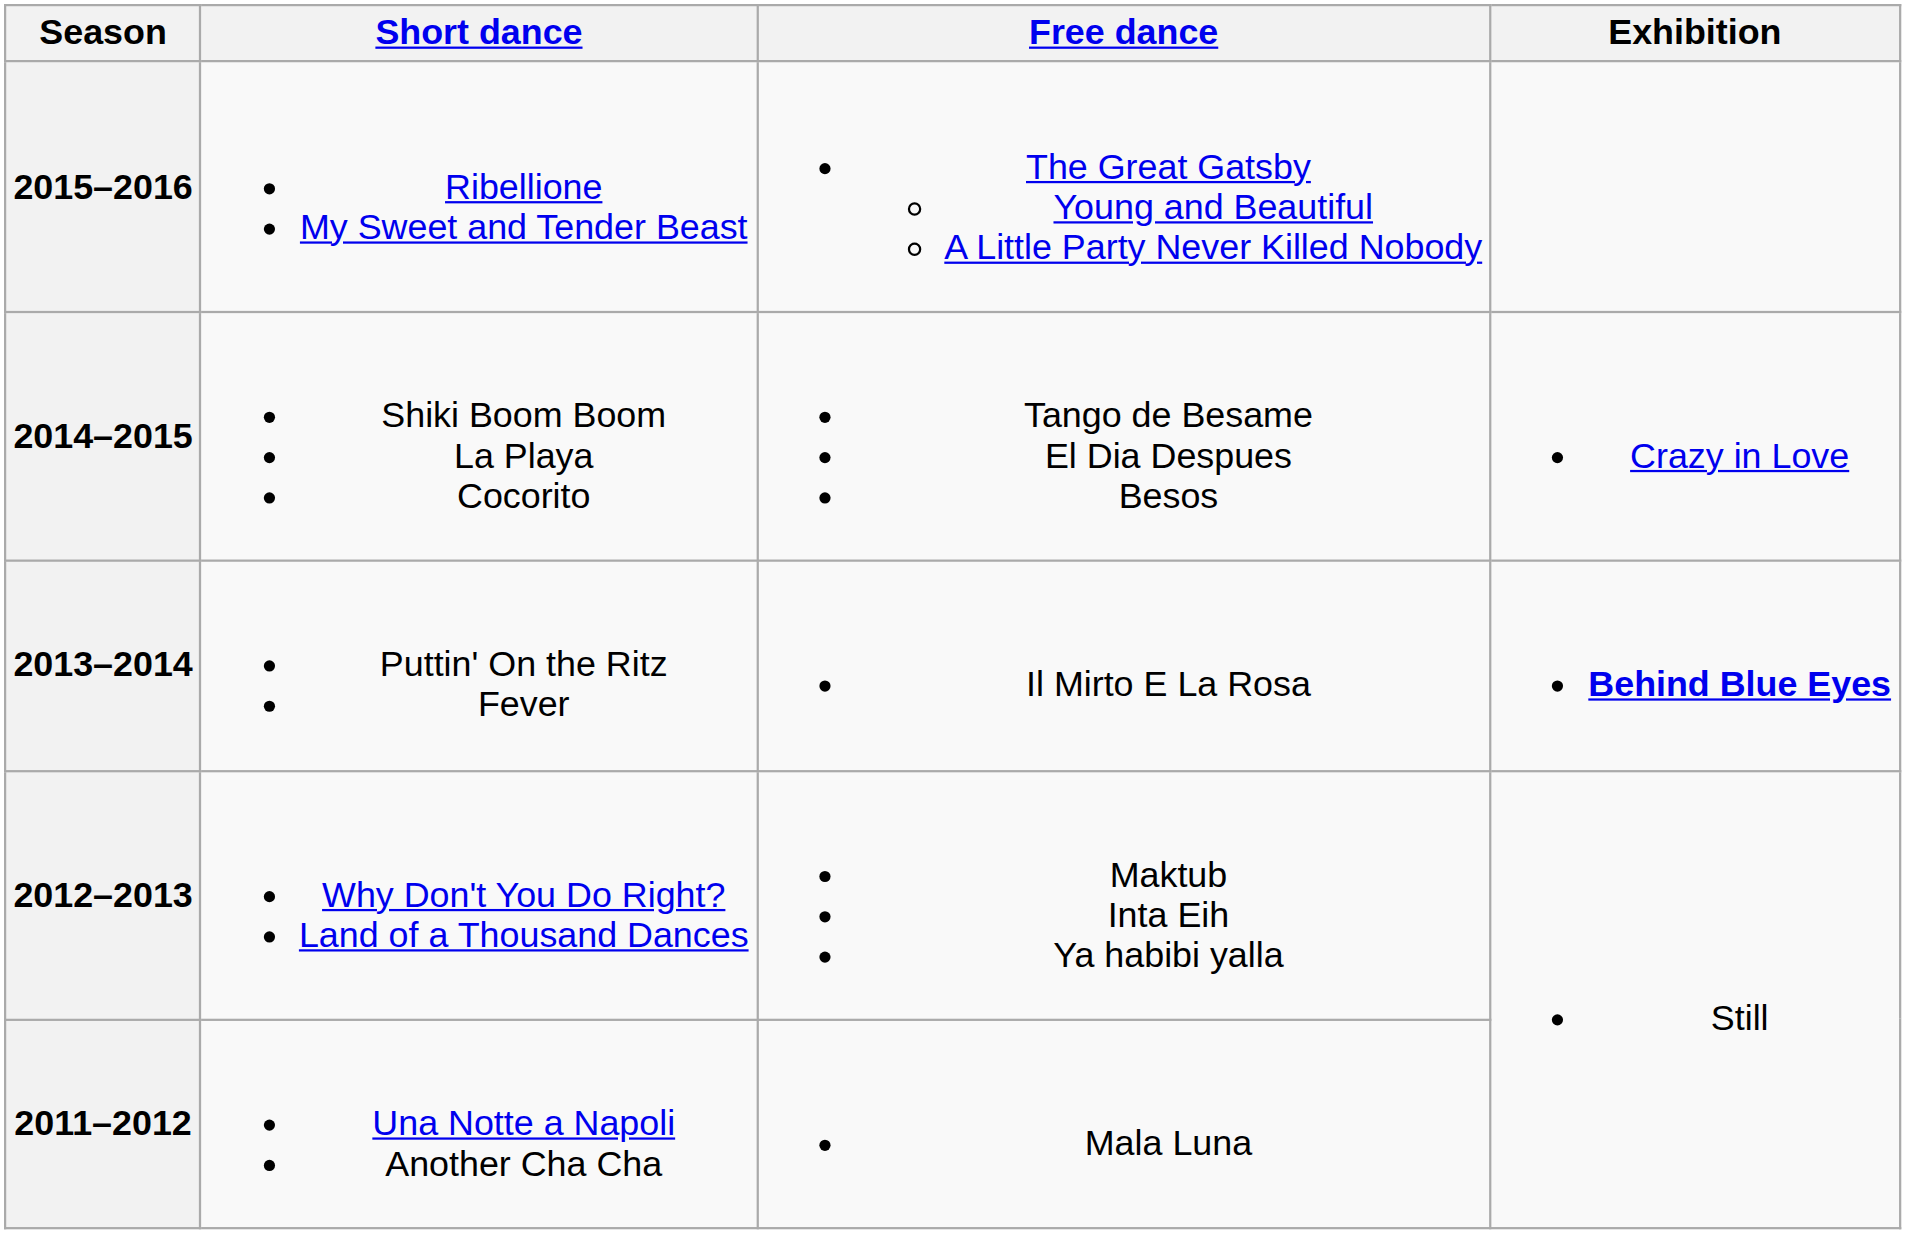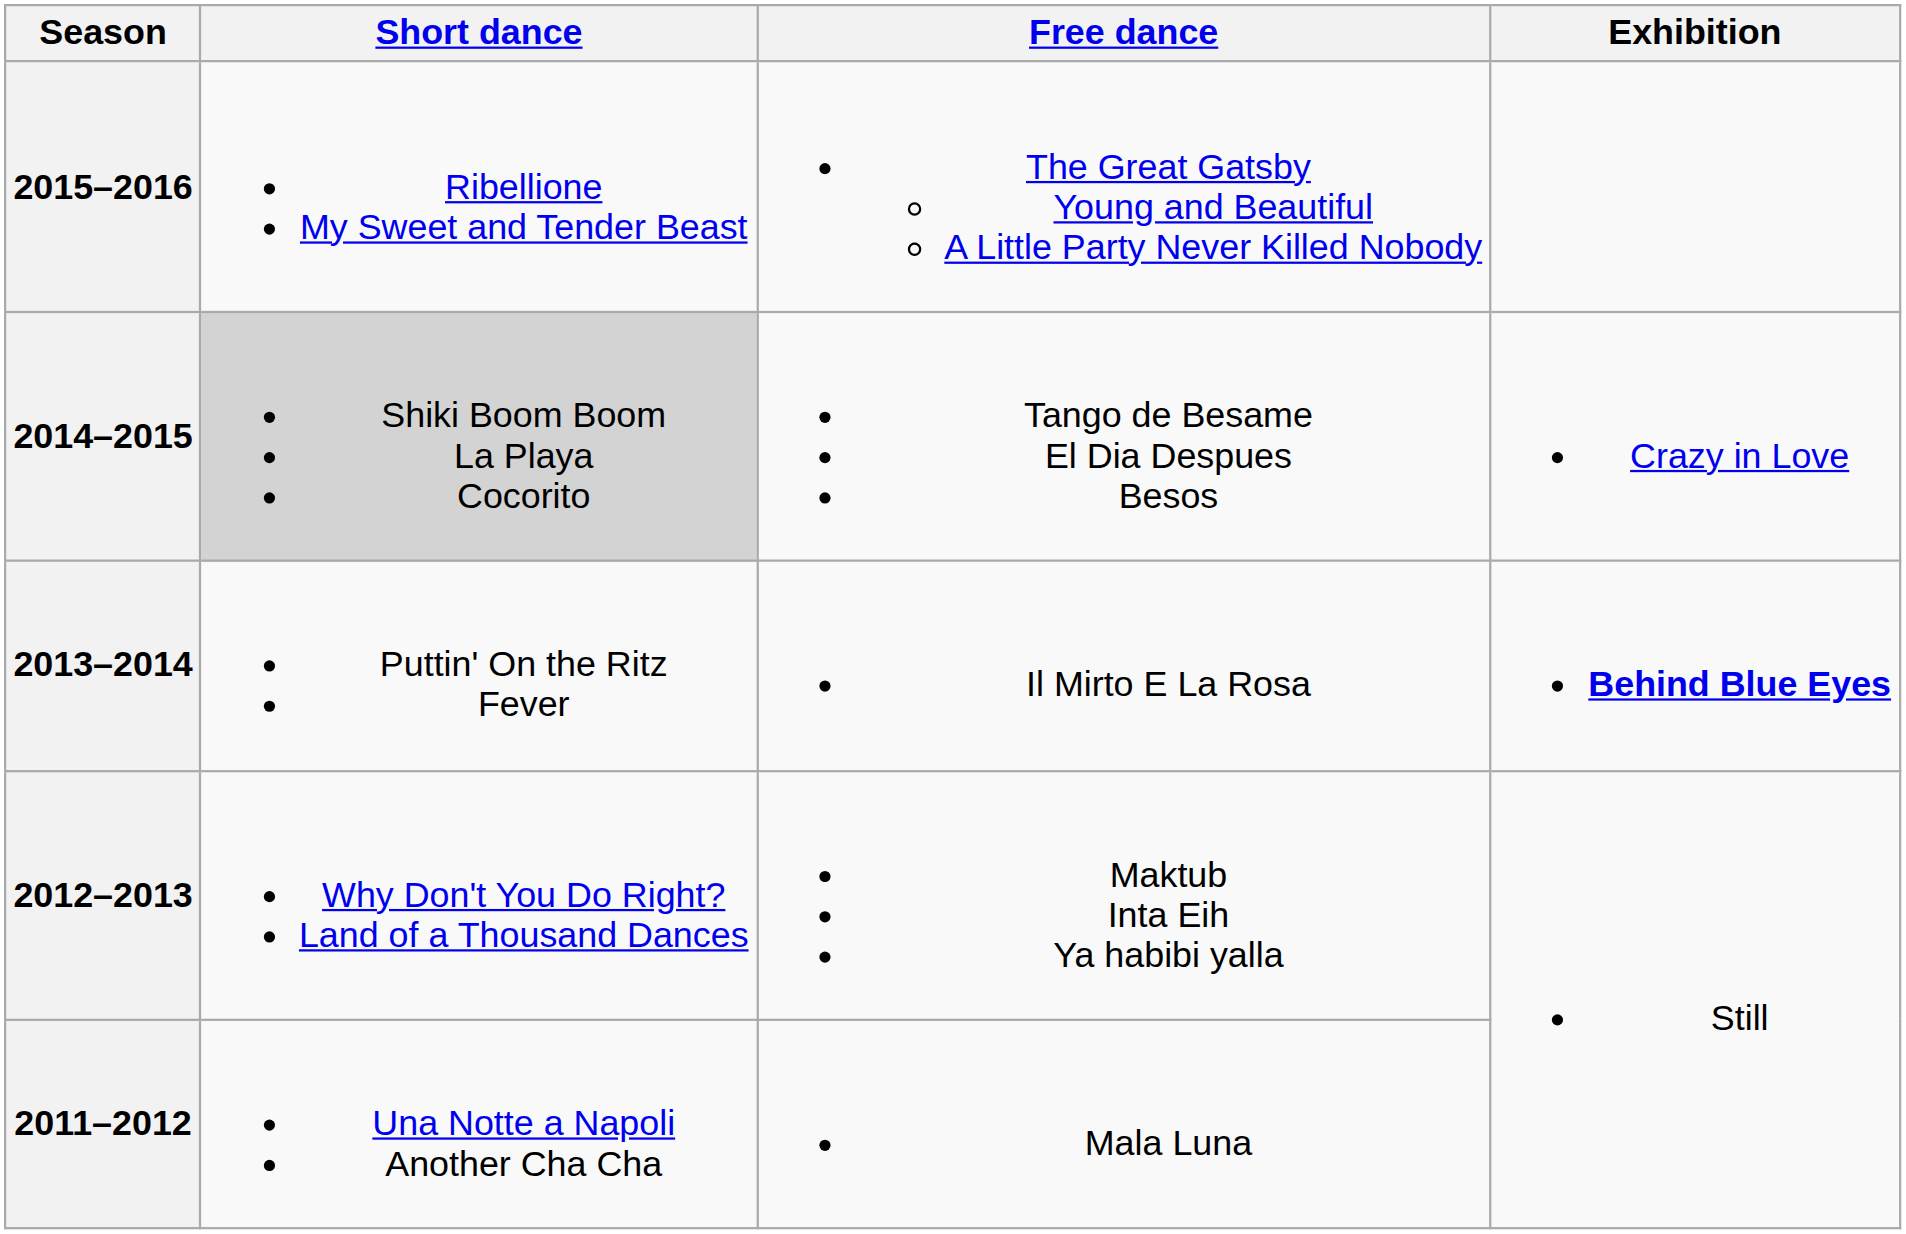(479, 456) no background -> (479, 456) lightgrey background
